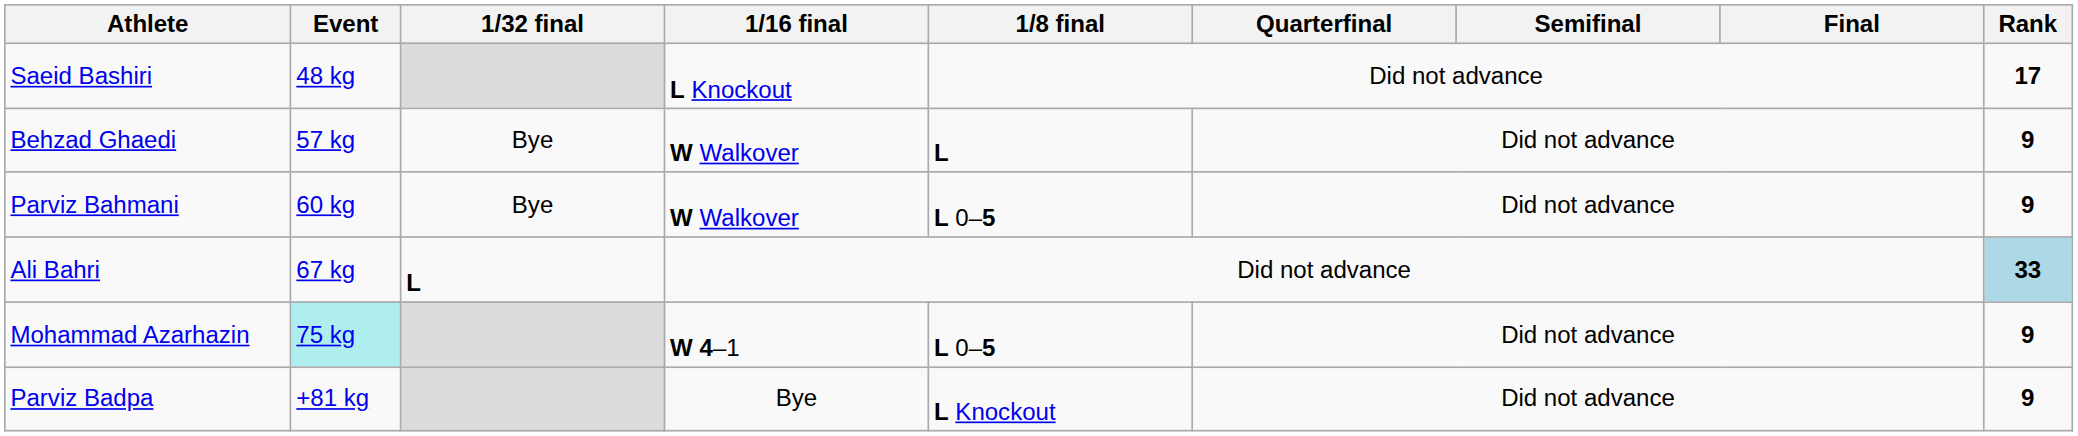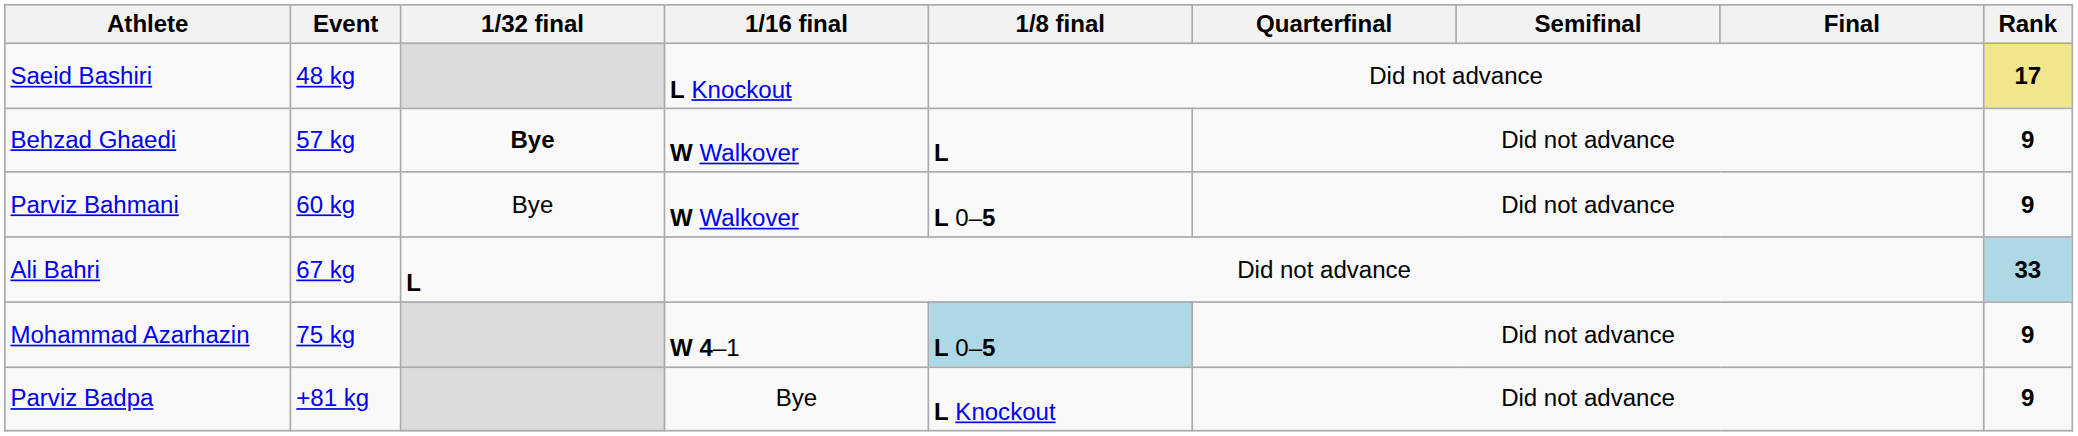(2028, 76) no background -> (2028, 76) khaki background
(533, 140) normal -> (533, 140) bold
(326, 334) paleturquoise background -> (326, 334) no background
(965, 348) no background -> (965, 348) lightblue background
